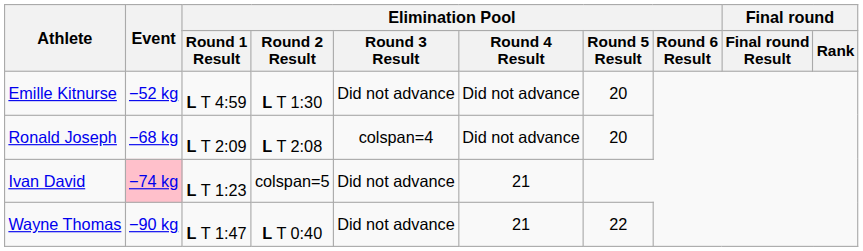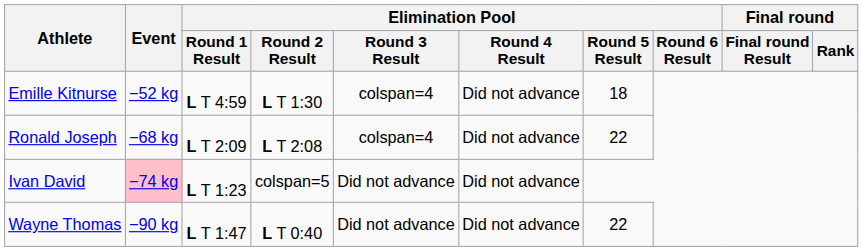(396, 94) Did not advance -> (396, 94) colspan=4
(618, 94) 20 -> (618, 94) 18
(618, 138) 20 -> (618, 138) 22
(521, 181) 21 -> (521, 181) Did not advance
(521, 225) 21 -> (521, 225) Did not advance
